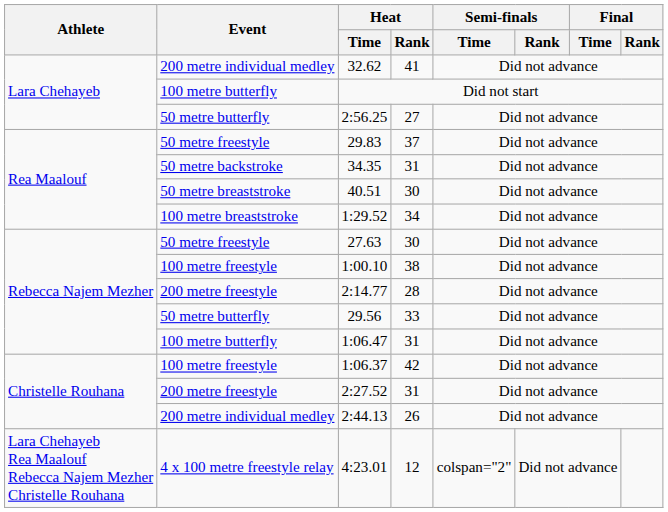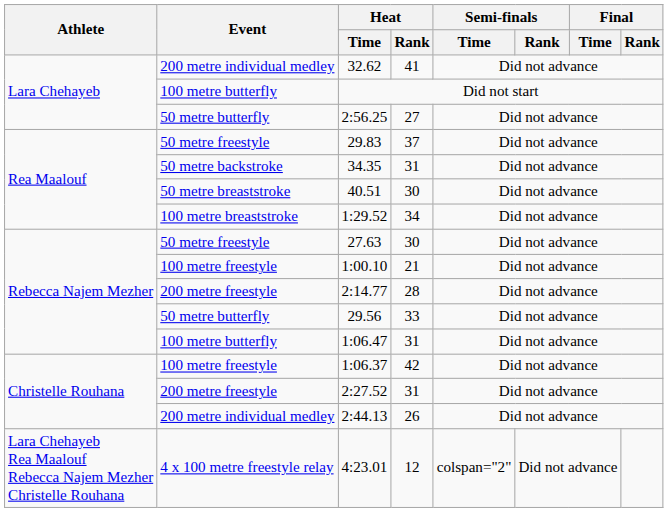(412, 266) 38 -> (412, 266) 21
